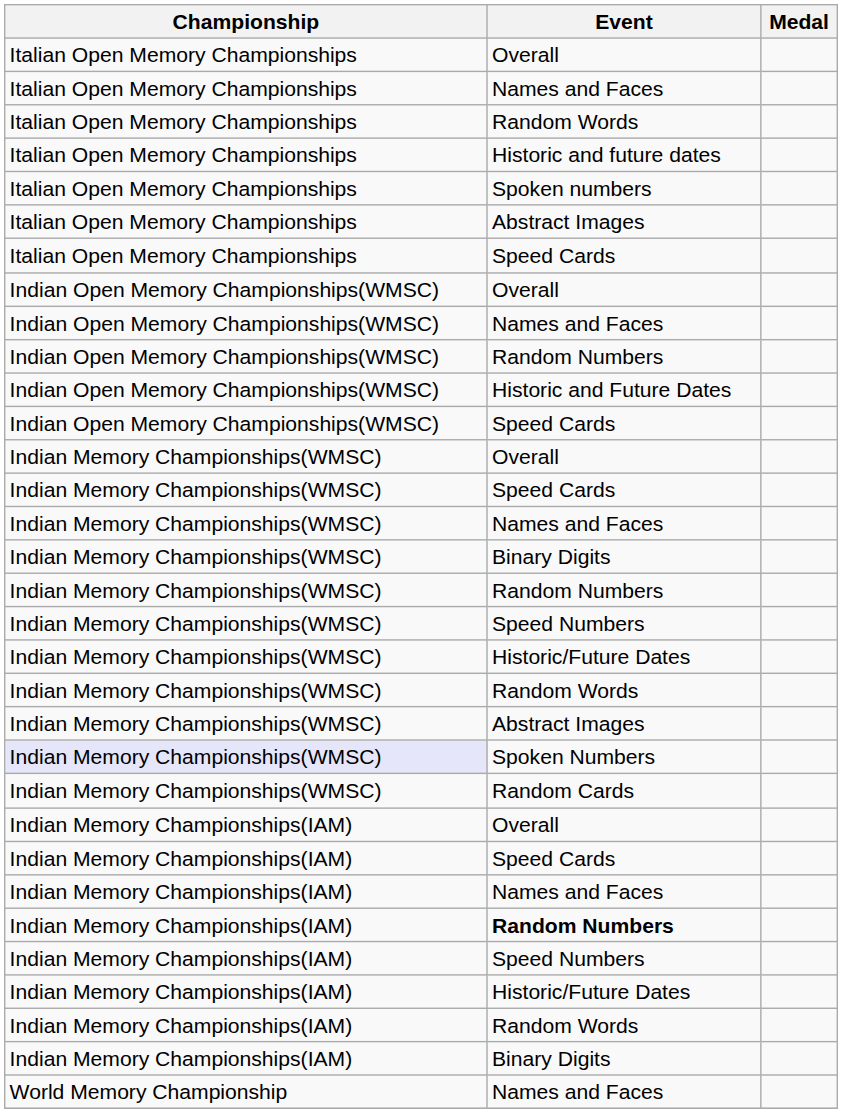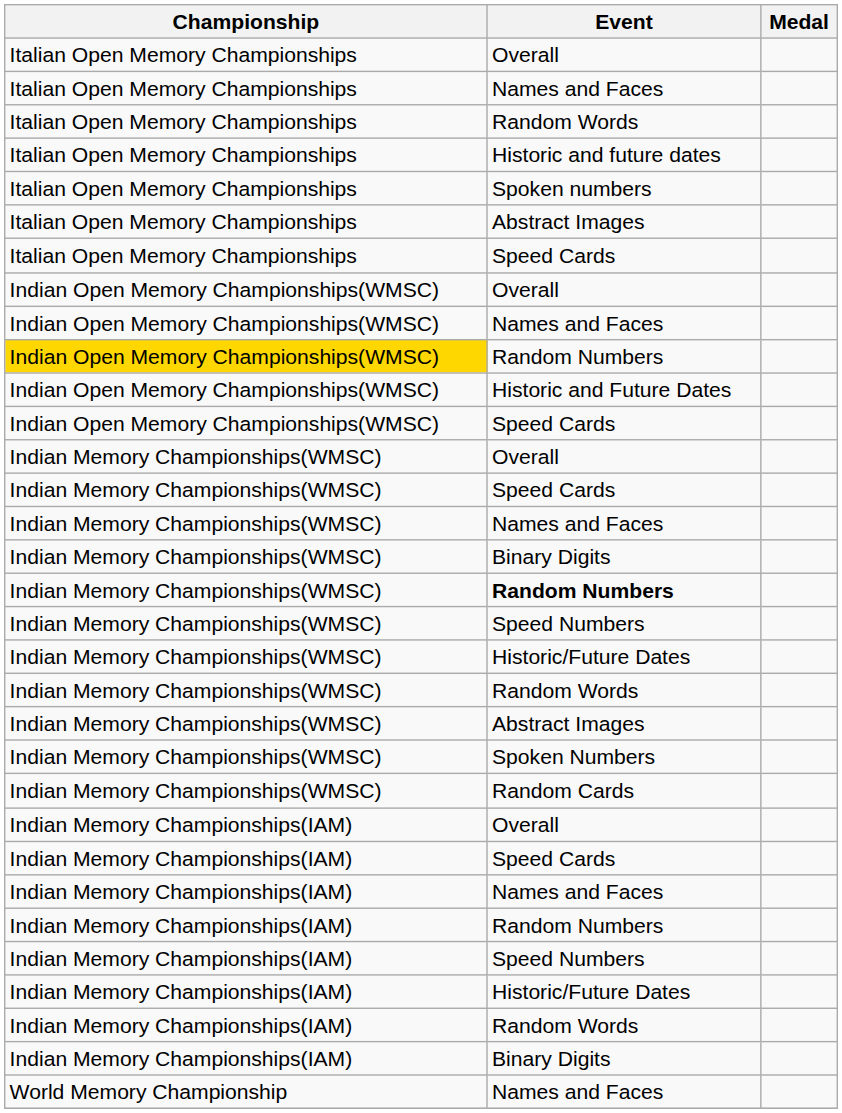(224, 356) no background -> (224, 356) gold background
(578, 590) normal -> (583, 590) bold
(196, 757) lavender background -> (196, 757) no background
(583, 925) bold -> (578, 925) normal
